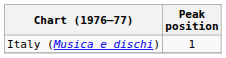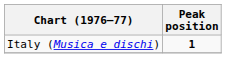(192, 44) normal -> (192, 44) bold
